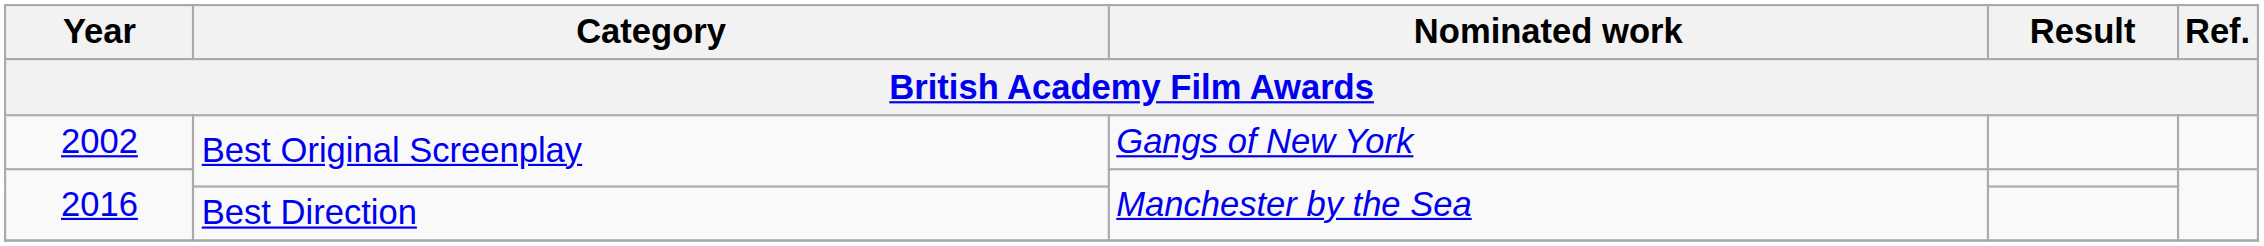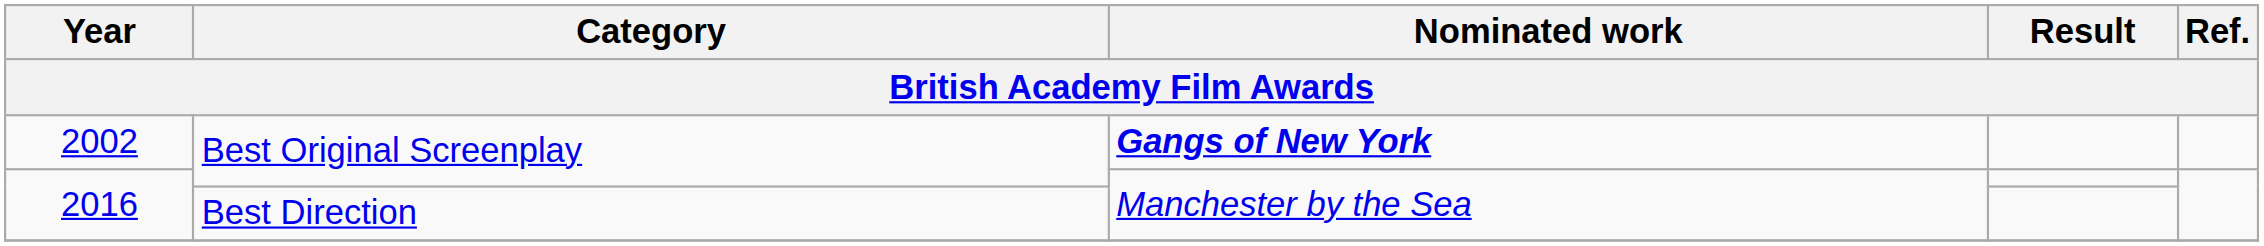(1265, 141) normal -> (1274, 141) bold
